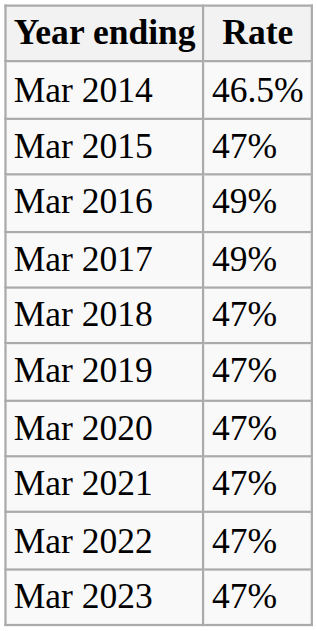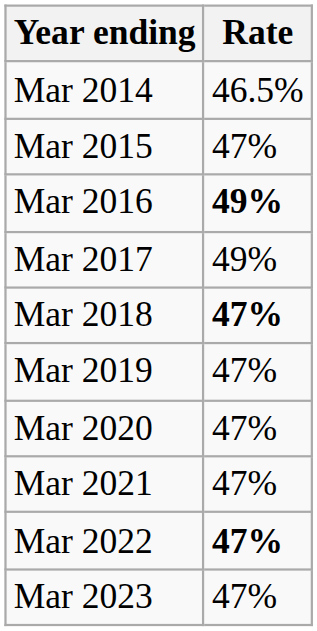(244, 202) normal -> (247, 202) bold
(244, 314) normal -> (247, 314) bold
(244, 540) normal -> (247, 540) bold
